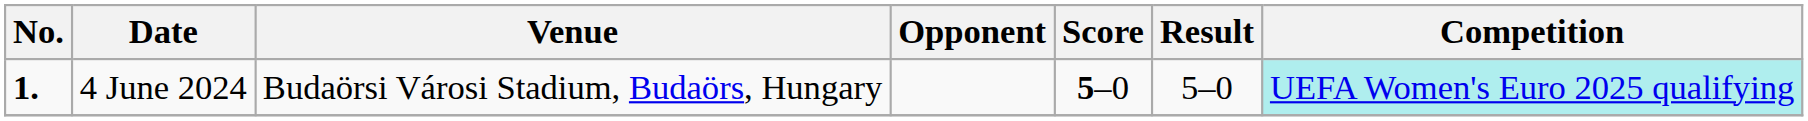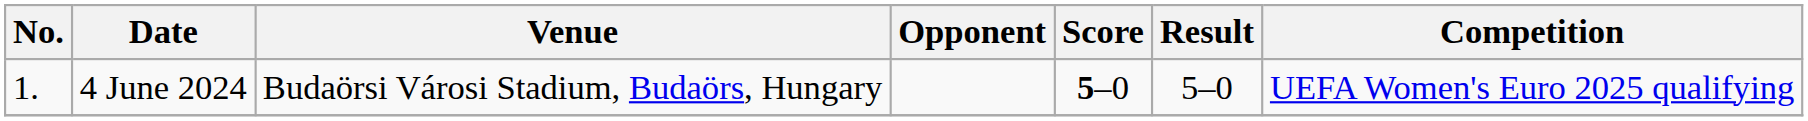(26, 86) bold -> (26, 86) normal
(1532, 86) paleturquoise background -> (1532, 86) no background
